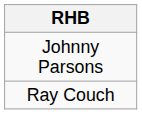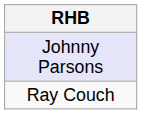(71, 56) no background -> (71, 56) lavender background
